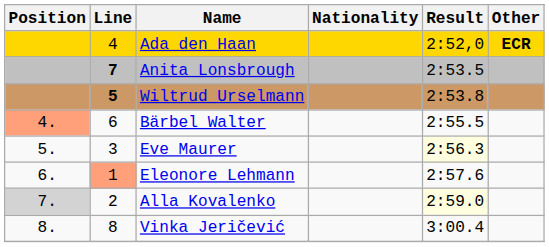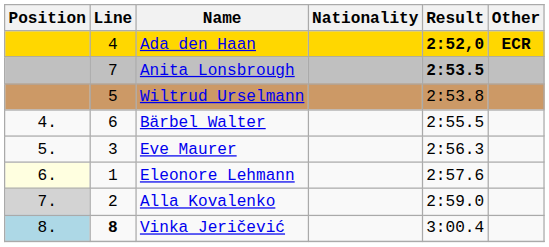(455, 44) normal -> (455, 44) bold
(113, 70) bold -> (113, 70) normal
(455, 70) normal -> (455, 70) bold
(113, 97) bold -> (113, 97) normal
(47, 123) lightsalmon background -> (47, 123) no background
(455, 149) lightyellow background -> (455, 149) no background
(47, 175) no background -> (47, 175) lightyellow background
(113, 175) lightsalmon background -> (113, 175) no background
(455, 202) lightyellow background -> (455, 202) no background
(47, 228) no background -> (47, 228) lightblue background
(113, 228) normal -> (113, 228) bold
